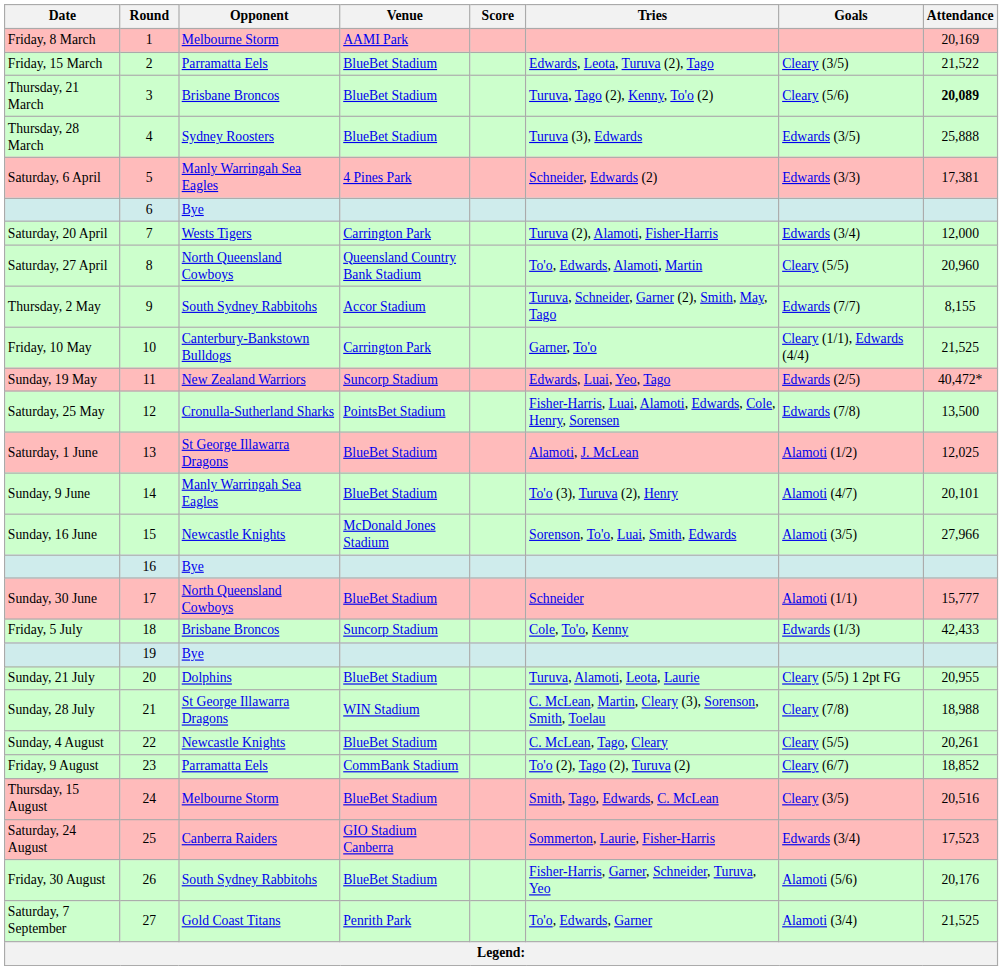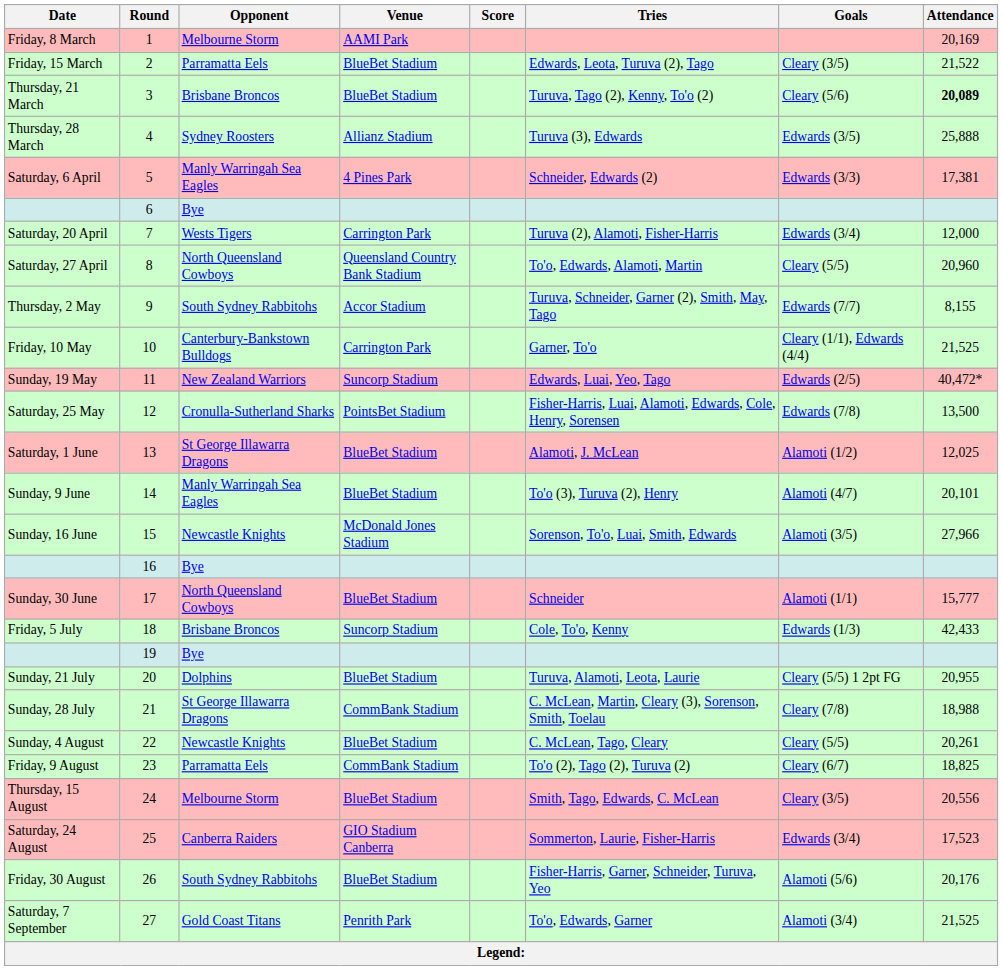(390, 136) BlueBet Stadium -> (388, 136) Allianz Stadium
(381, 710) WIN Stadium -> (401, 710) CommBank Stadium
(960, 766) 18,852 -> (960, 766) 18,825
(960, 798) 20,516 -> (960, 798) 20,556
